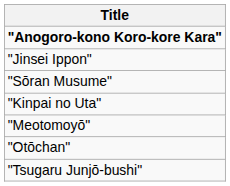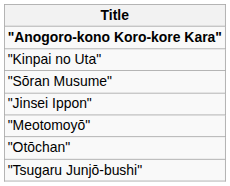(50, 59) "Jinsei Ippon" -> (54, 59) "Kinpai no Uta"
(54, 103) "Kinpai no Uta" -> (50, 103) "Jinsei Ippon"
